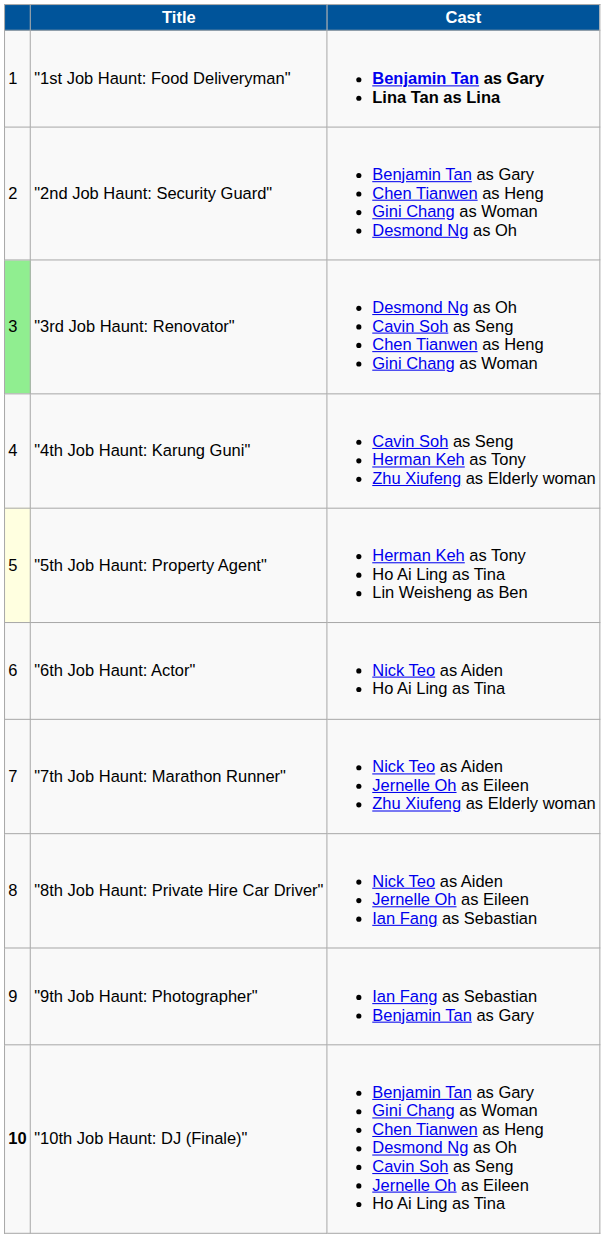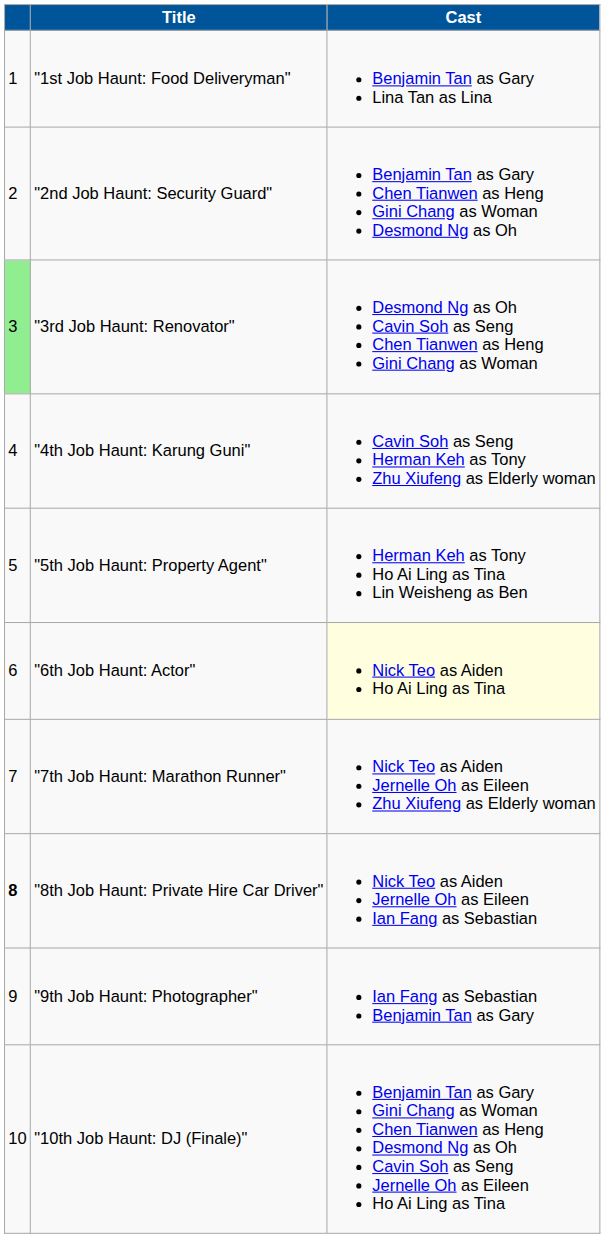(463, 88) bold -> (463, 88) normal
(13, 565) lightyellow background -> (13, 565) no background
(463, 680) no background -> (463, 680) lightyellow background
(13, 891) normal -> (13, 891) bold
(17, 1138) bold -> (17, 1138) normal
